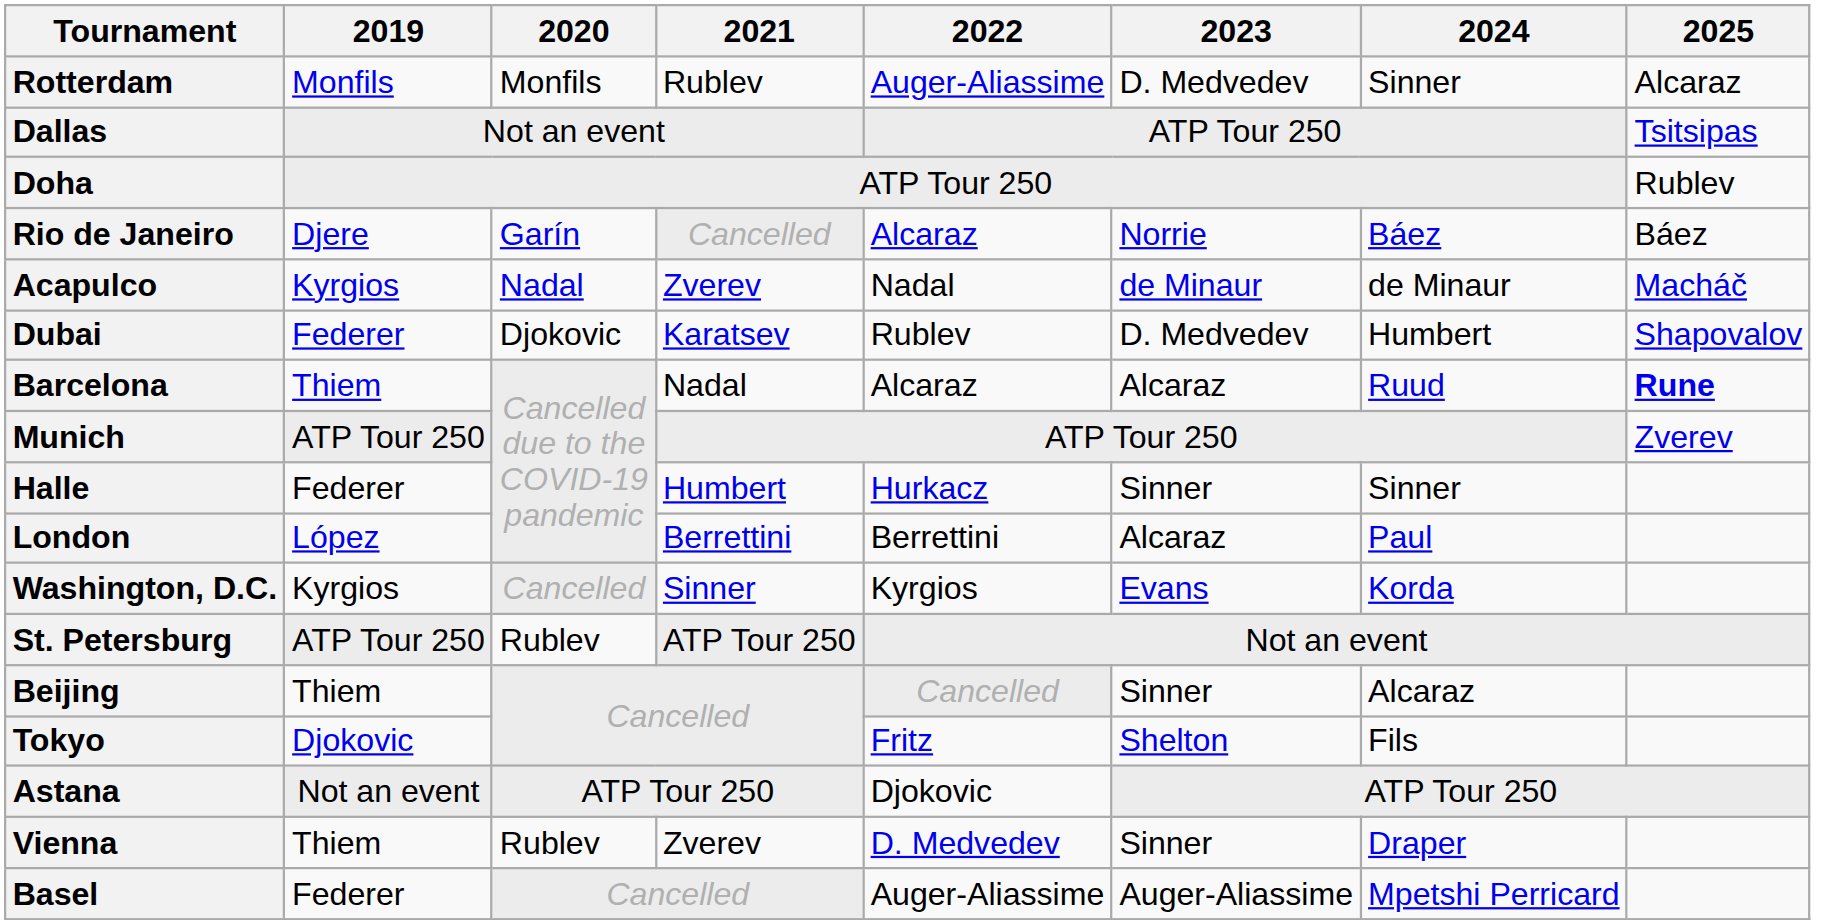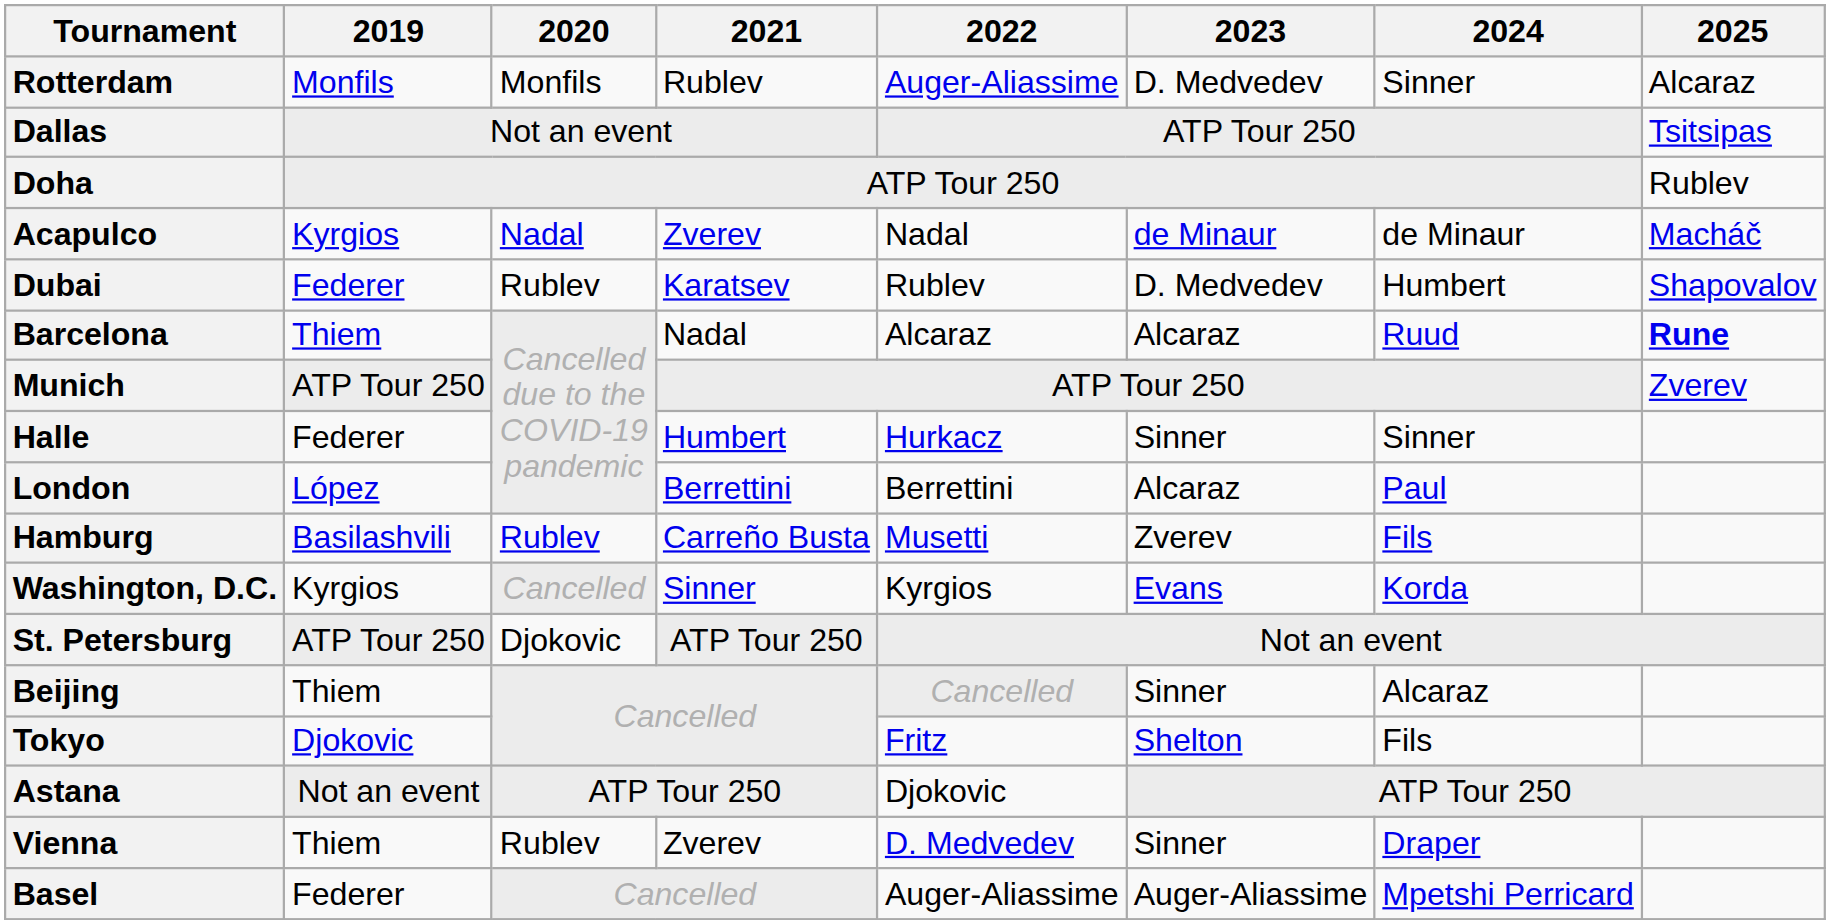- row: (123, 234)
(561, 335) Djokovic -> (550, 285) Rublev
+ row: (83, 538)
(550, 640) Rublev -> (561, 640) Djokovic
